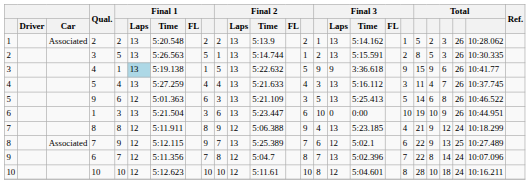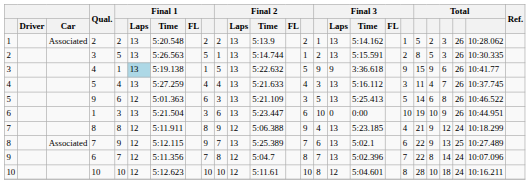(334, 142) 12 -> (334, 142) 13
